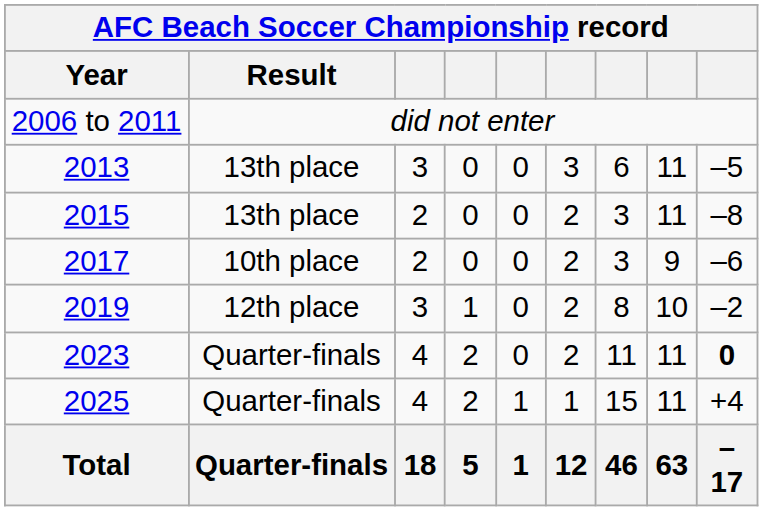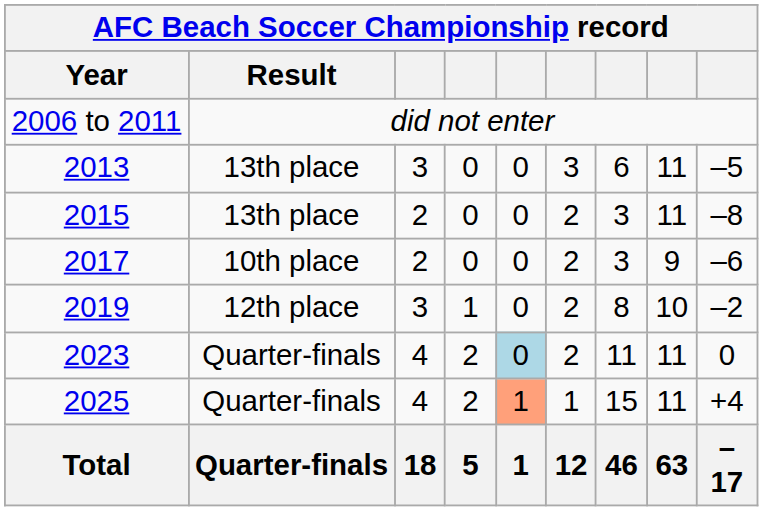(521, 354) no background -> (521, 354) lightblue background
(727, 354) bold -> (727, 354) normal
(521, 401) no background -> (521, 401) lightsalmon background
